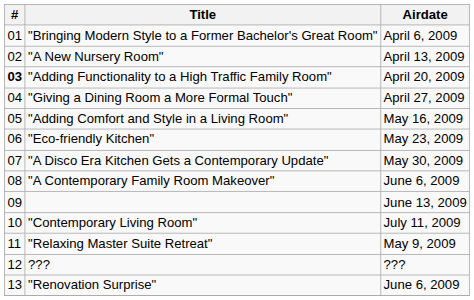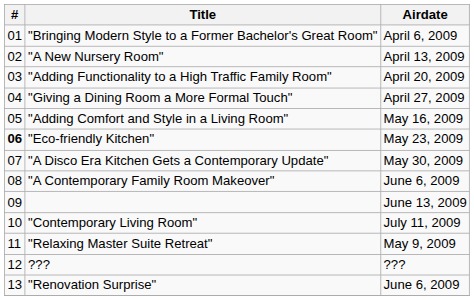(15, 77) bold -> (15, 77) normal
(15, 139) normal -> (15, 139) bold
